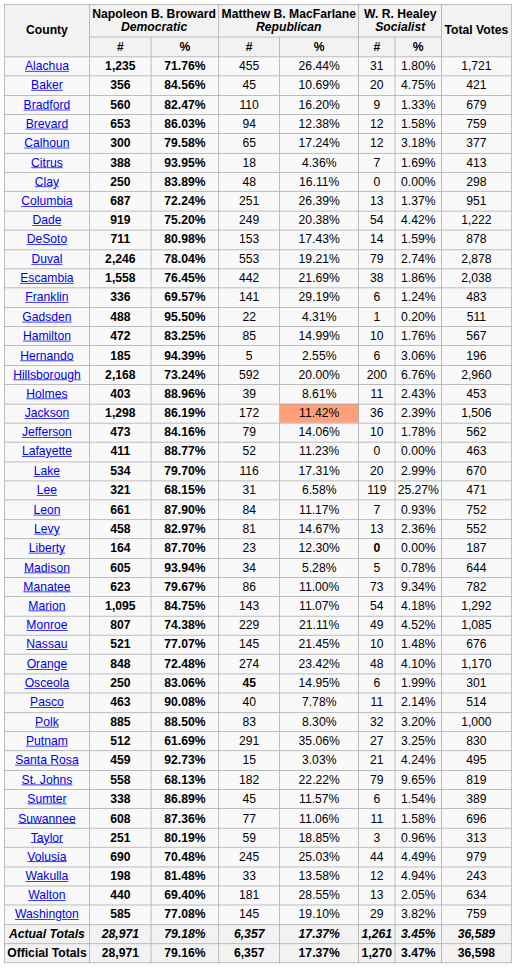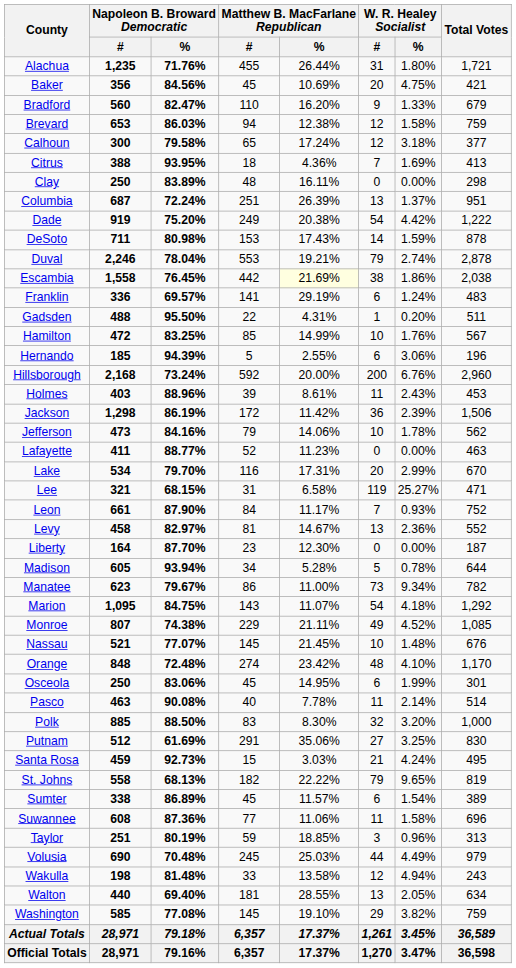(319, 278) no background -> (319, 278) lightyellow background
(319, 413) lightsalmon background -> (319, 413) no background
(377, 548) bold -> (377, 548) normal
(249, 683) bold -> (249, 683) normal
